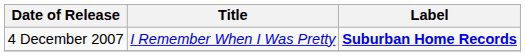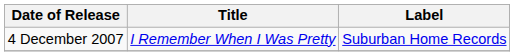(430, 39) bold -> (424, 39) normal
